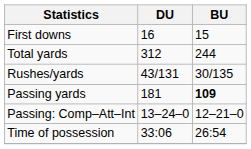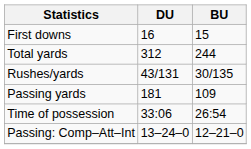(205, 94) bold -> (205, 94) normal
rows swapped: (71, 113) <-> (61, 133)
